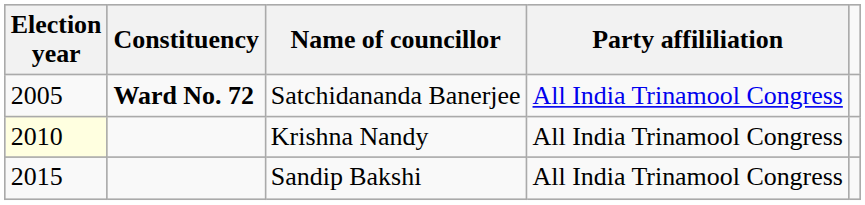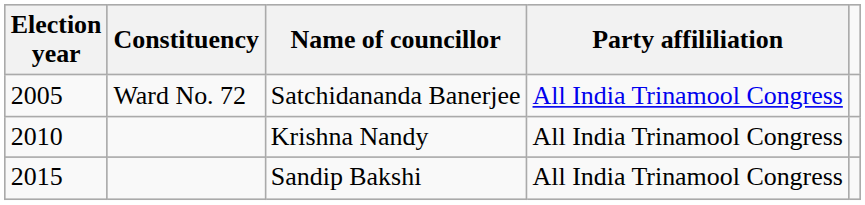(184, 95) bold -> (180, 95) normal
(37, 136) lightyellow background -> (37, 136) no background
